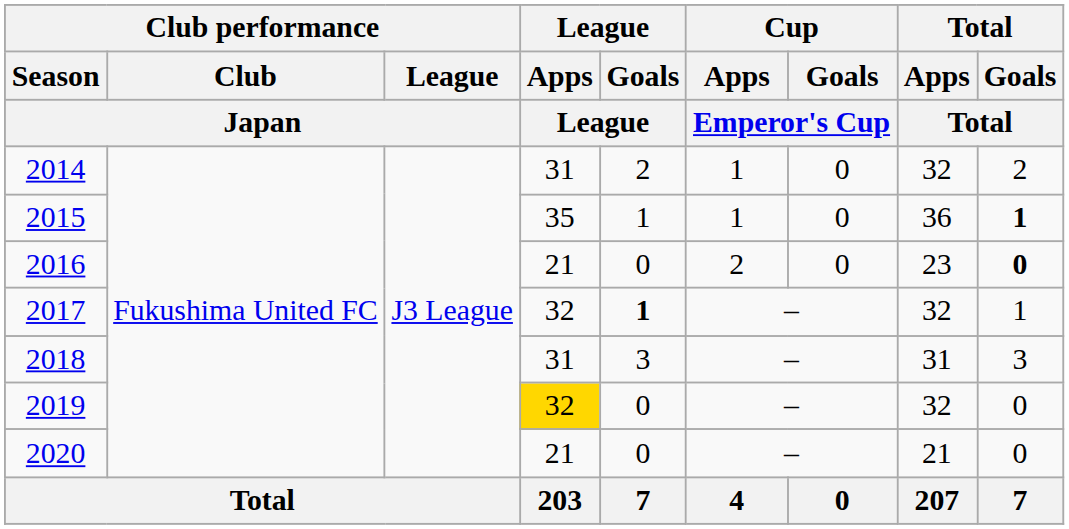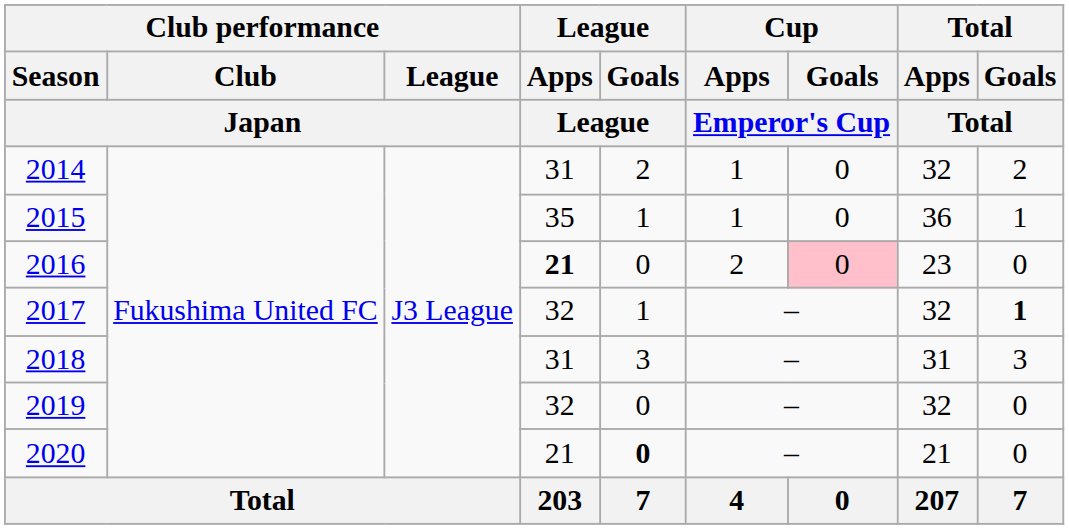(1020, 216) bold -> (1020, 216) normal
(560, 264) normal -> (560, 264) bold
(842, 264) no background -> (842, 264) pink background
(1020, 264) bold -> (1020, 264) normal
(643, 311) bold -> (643, 311) normal
(1020, 311) normal -> (1020, 311) bold
(560, 405) gold background -> (560, 405) no background
(643, 452) normal -> (643, 452) bold
